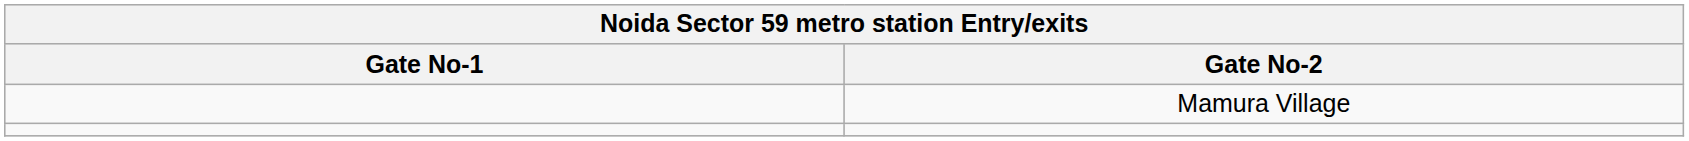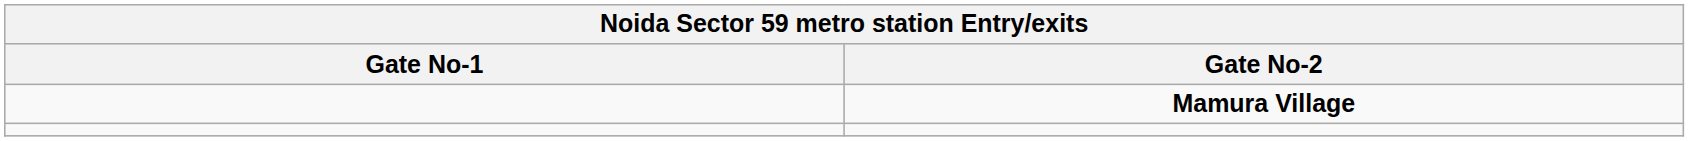(1264, 103) normal -> (1264, 103) bold
